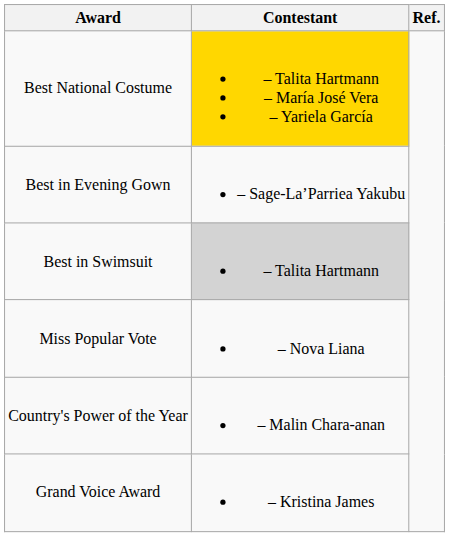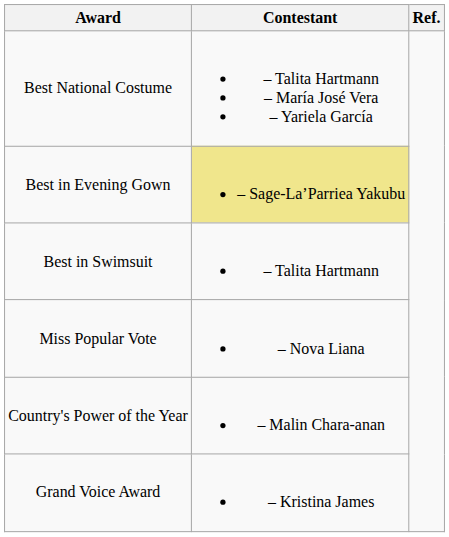(300, 98) gold background -> (300, 98) no background
(300, 194) no background -> (300, 194) khaki background
(300, 271) lightgrey background -> (300, 271) no background
